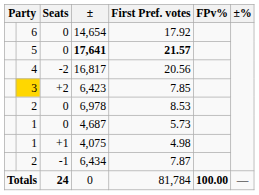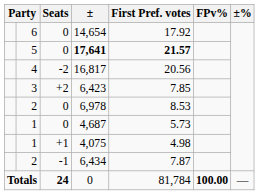(34, 87) gold background -> (34, 87) no background
